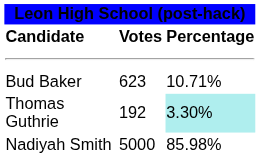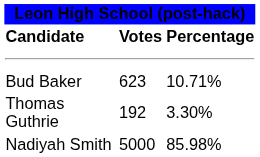(189, 113) paleturquoise background -> (189, 113) no background
